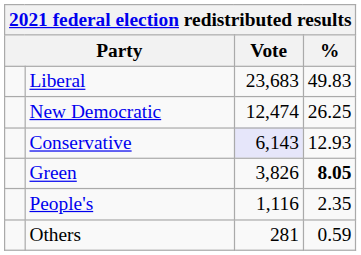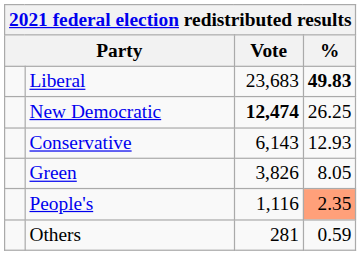(330, 81) normal -> (330, 81) bold
(272, 111) normal -> (272, 111) bold
(277, 142) lavender background -> (277, 142) no background
(334, 173) bold -> (334, 173) normal
(334, 204) no background -> (334, 204) lightsalmon background
